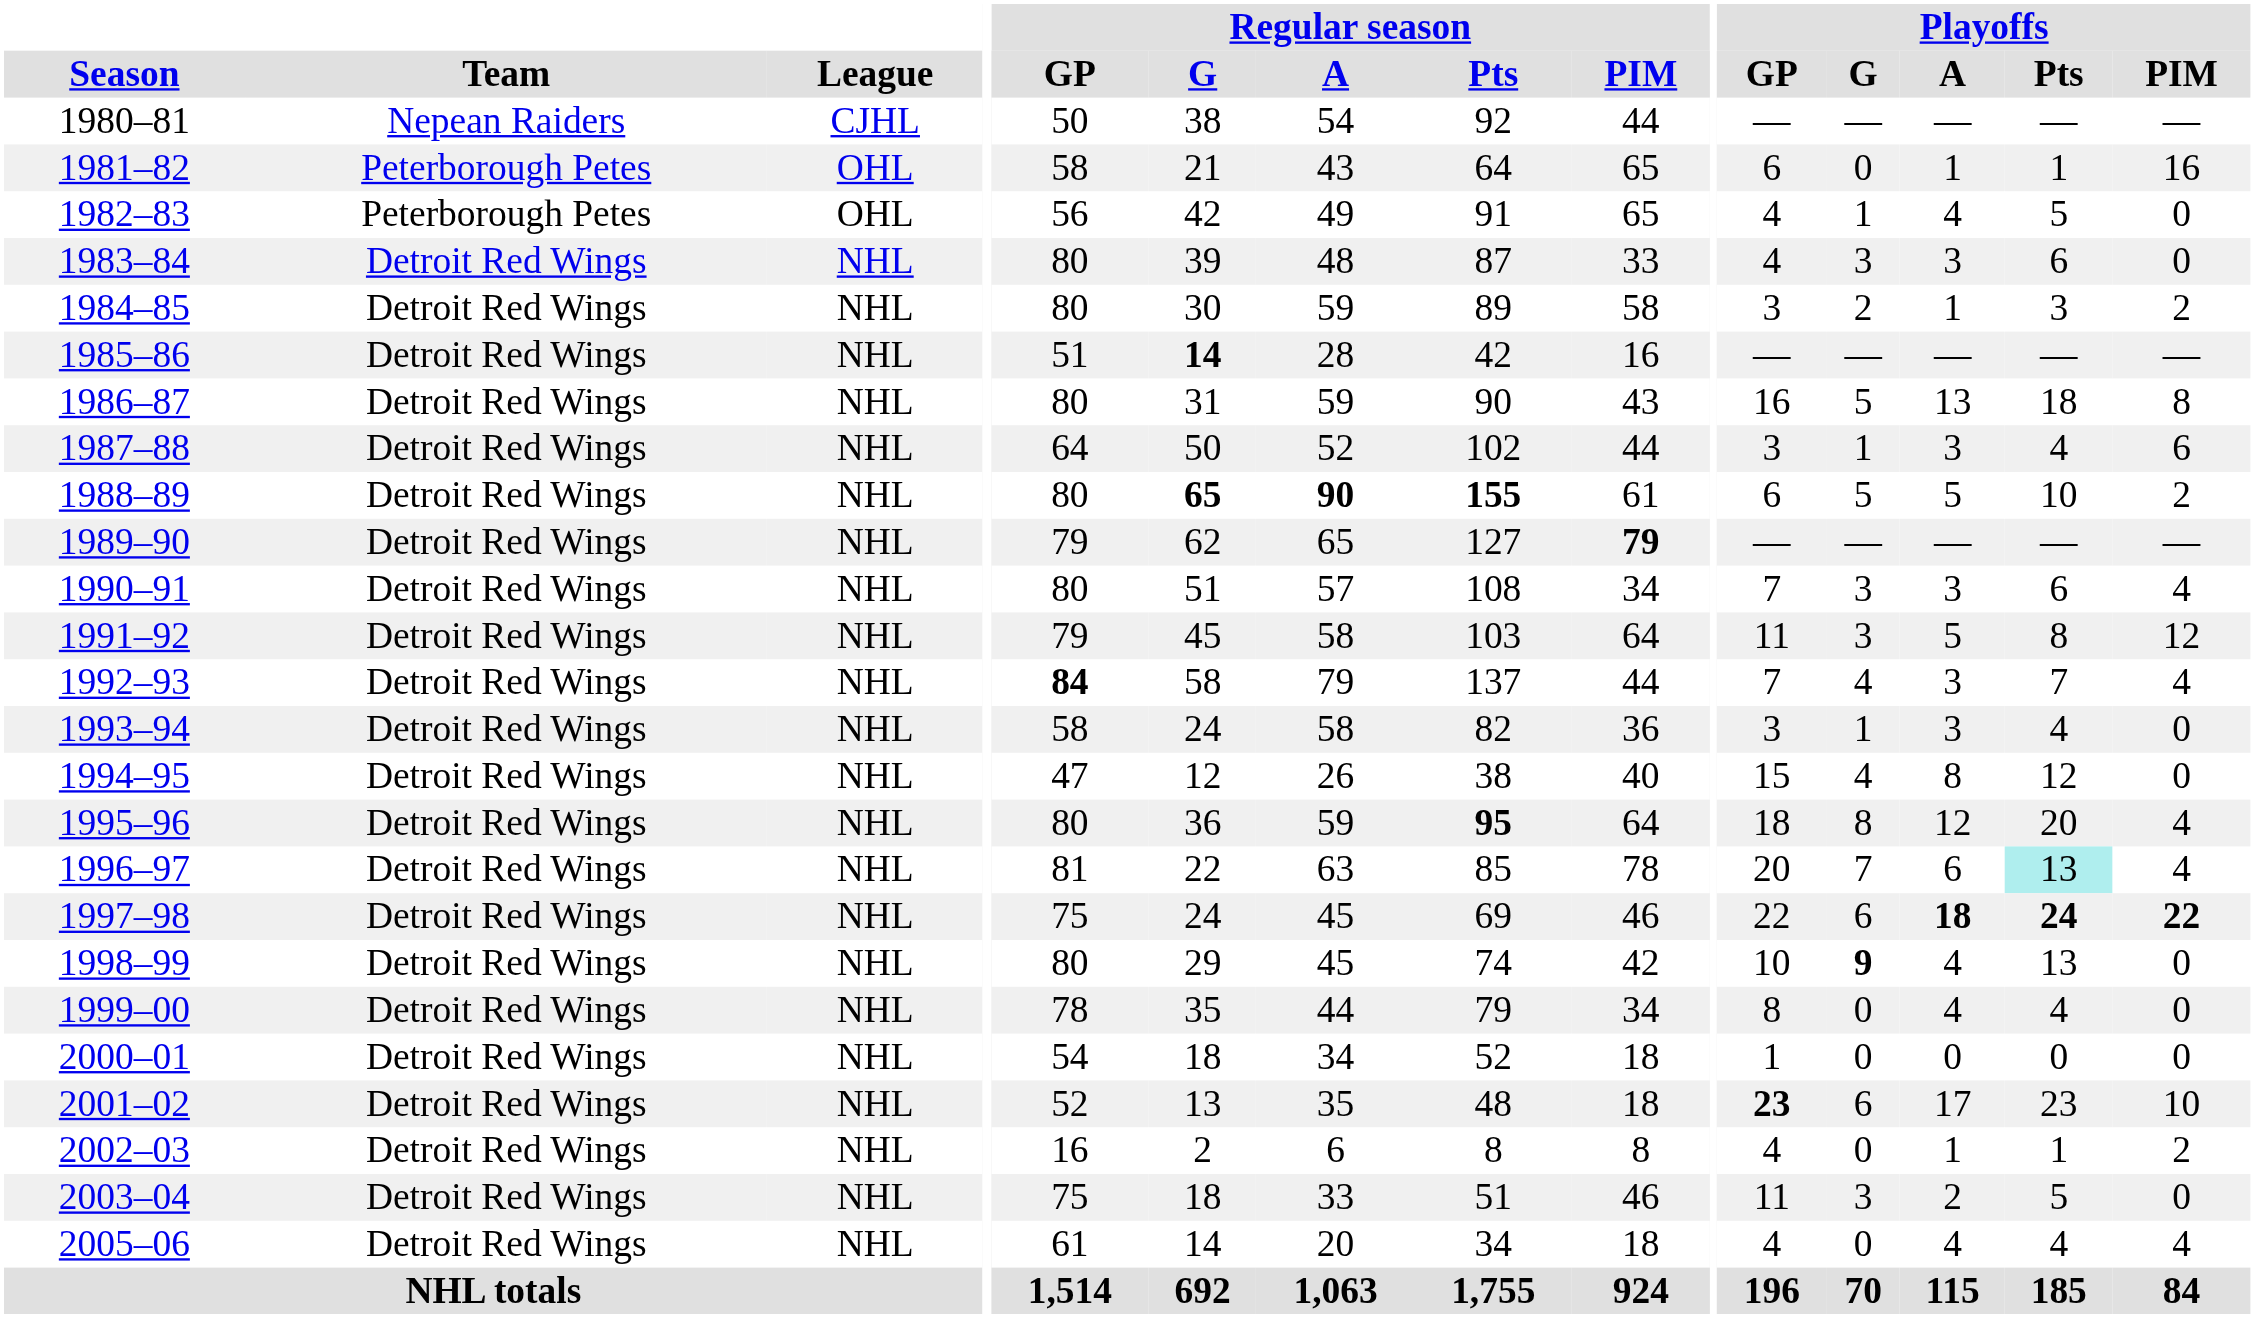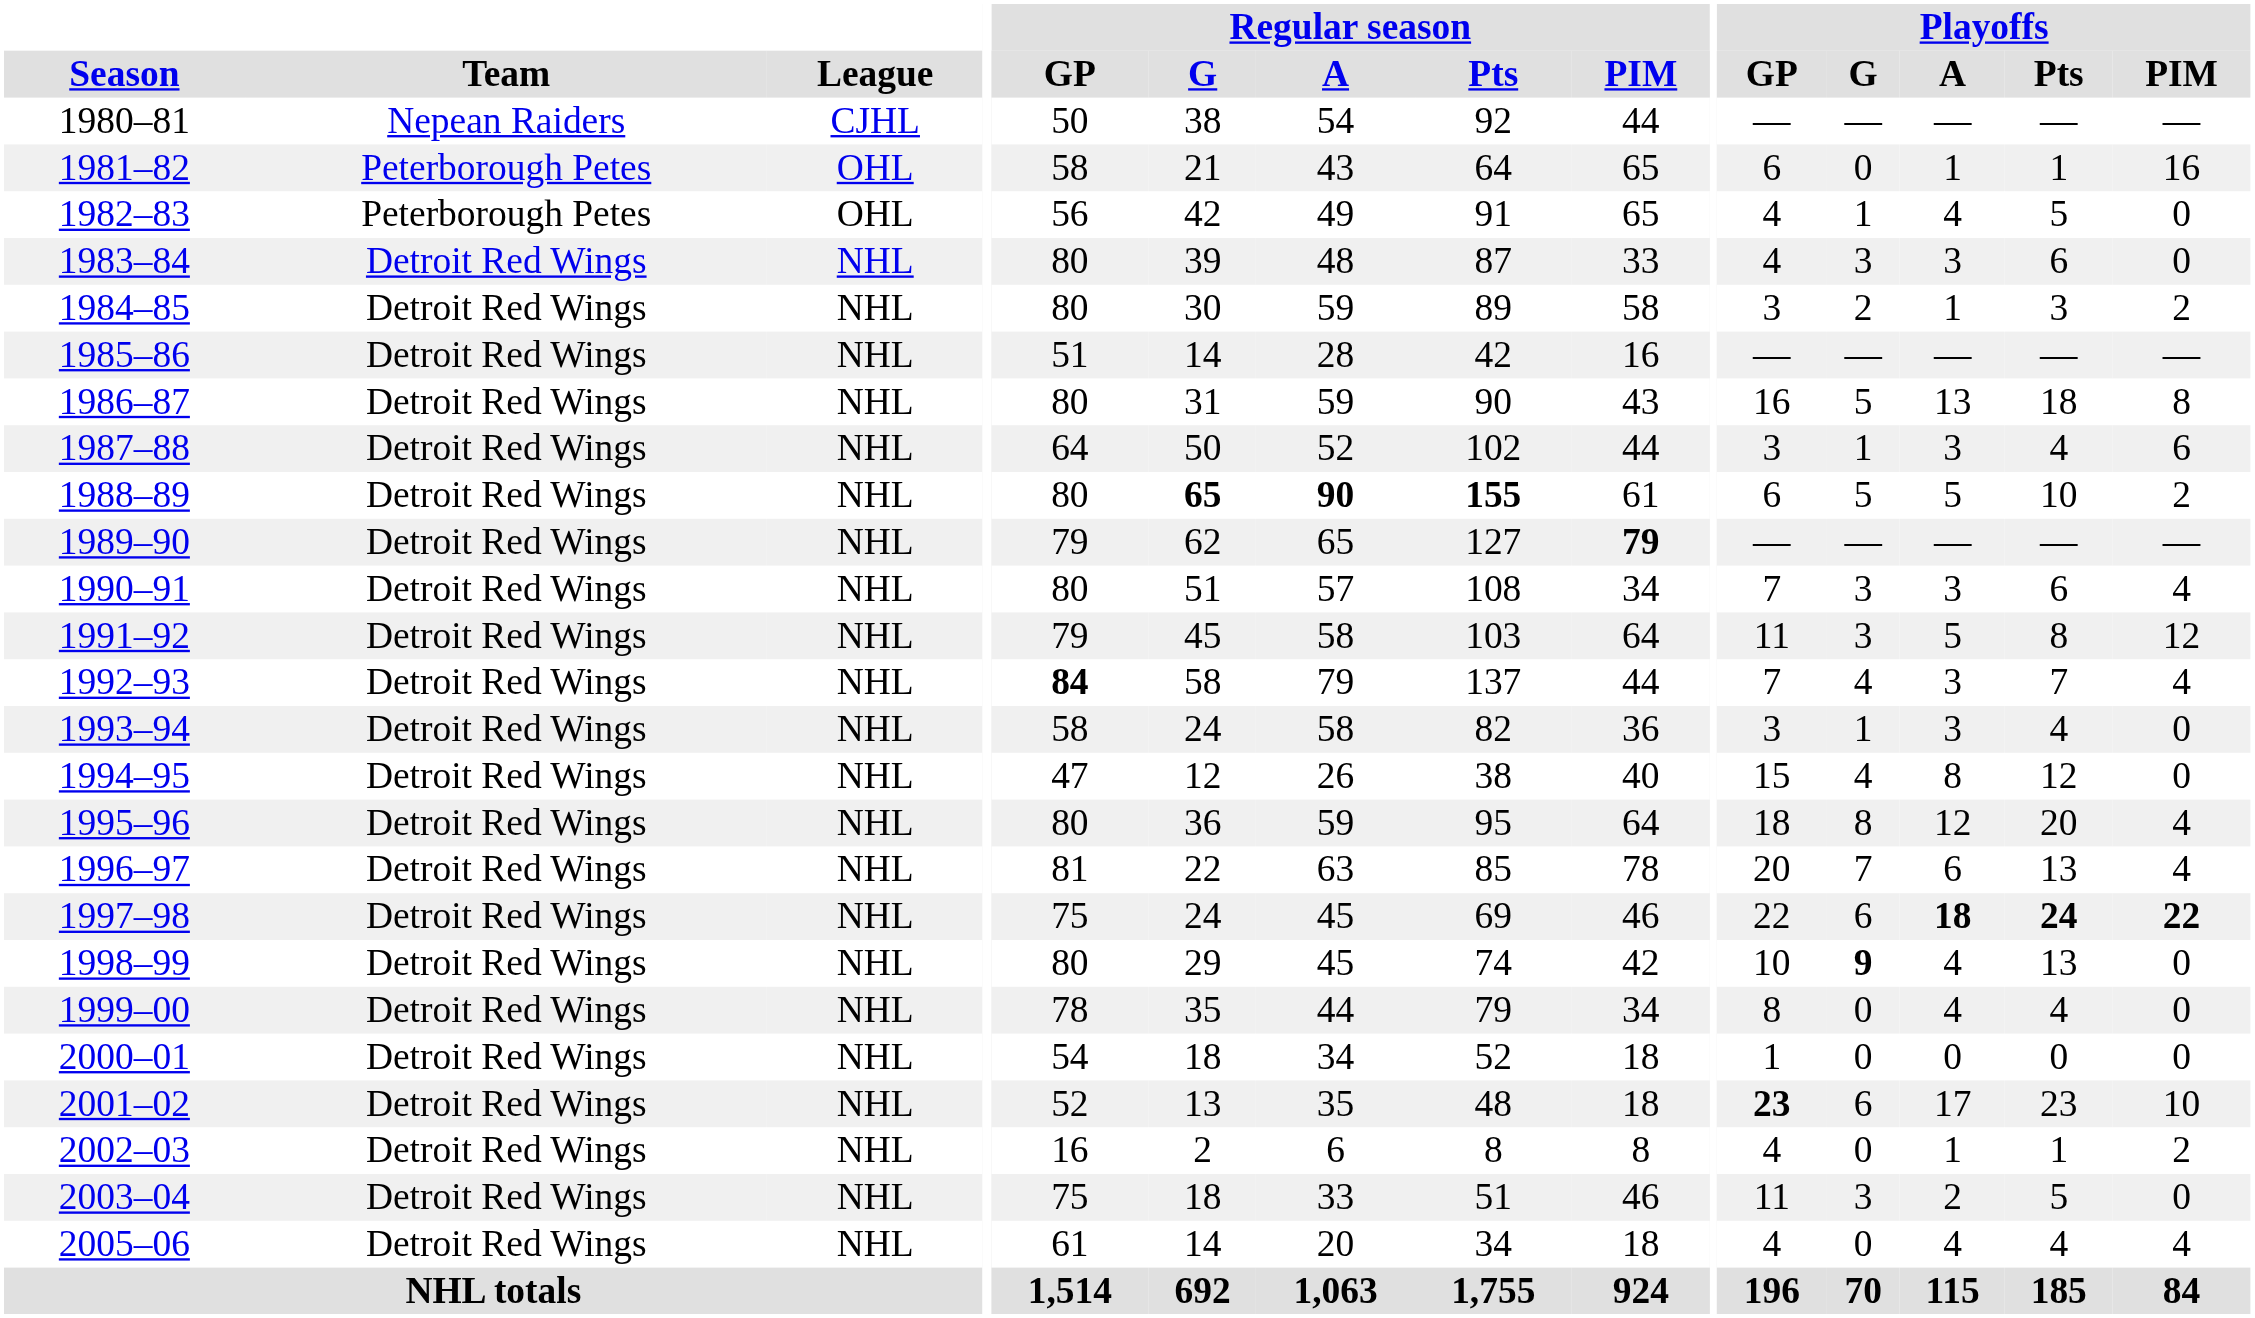(1203, 354) bold -> (1203, 354) normal
(1493, 822) bold -> (1493, 822) normal
(2059, 869) paleturquoise background -> (2059, 869) no background
